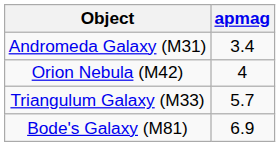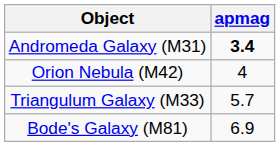(242, 46) normal -> (242, 46) bold
